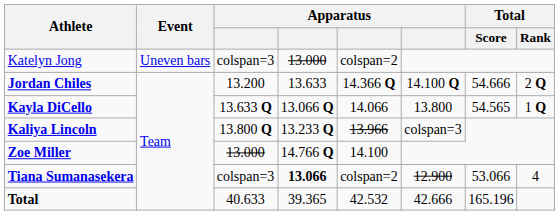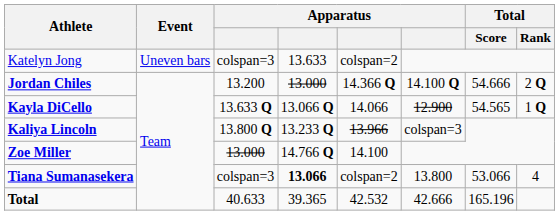(307, 61) 13.000 -> (307, 61) 13.633
(307, 84) 13.633 -> (307, 84) 13.000
(433, 107) 13.800 -> (433, 107) 12.900
(433, 176) 12.900 -> (433, 176) 13.800
